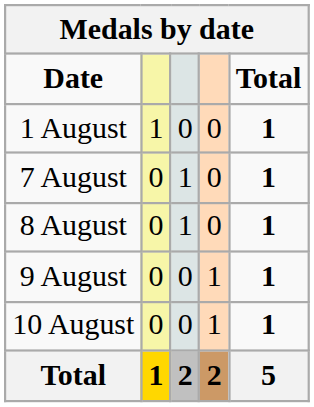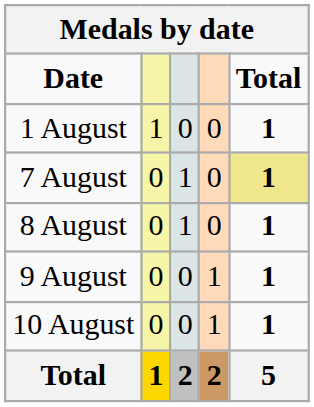(269, 176) no background -> (269, 176) khaki background
